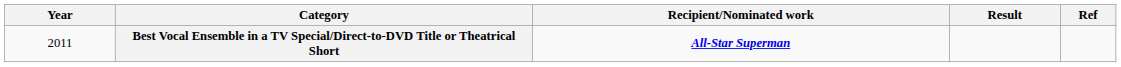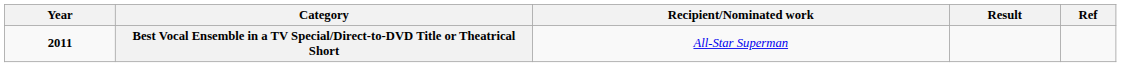(60, 43) normal -> (60, 43) bold
(741, 43) bold -> (741, 43) normal
